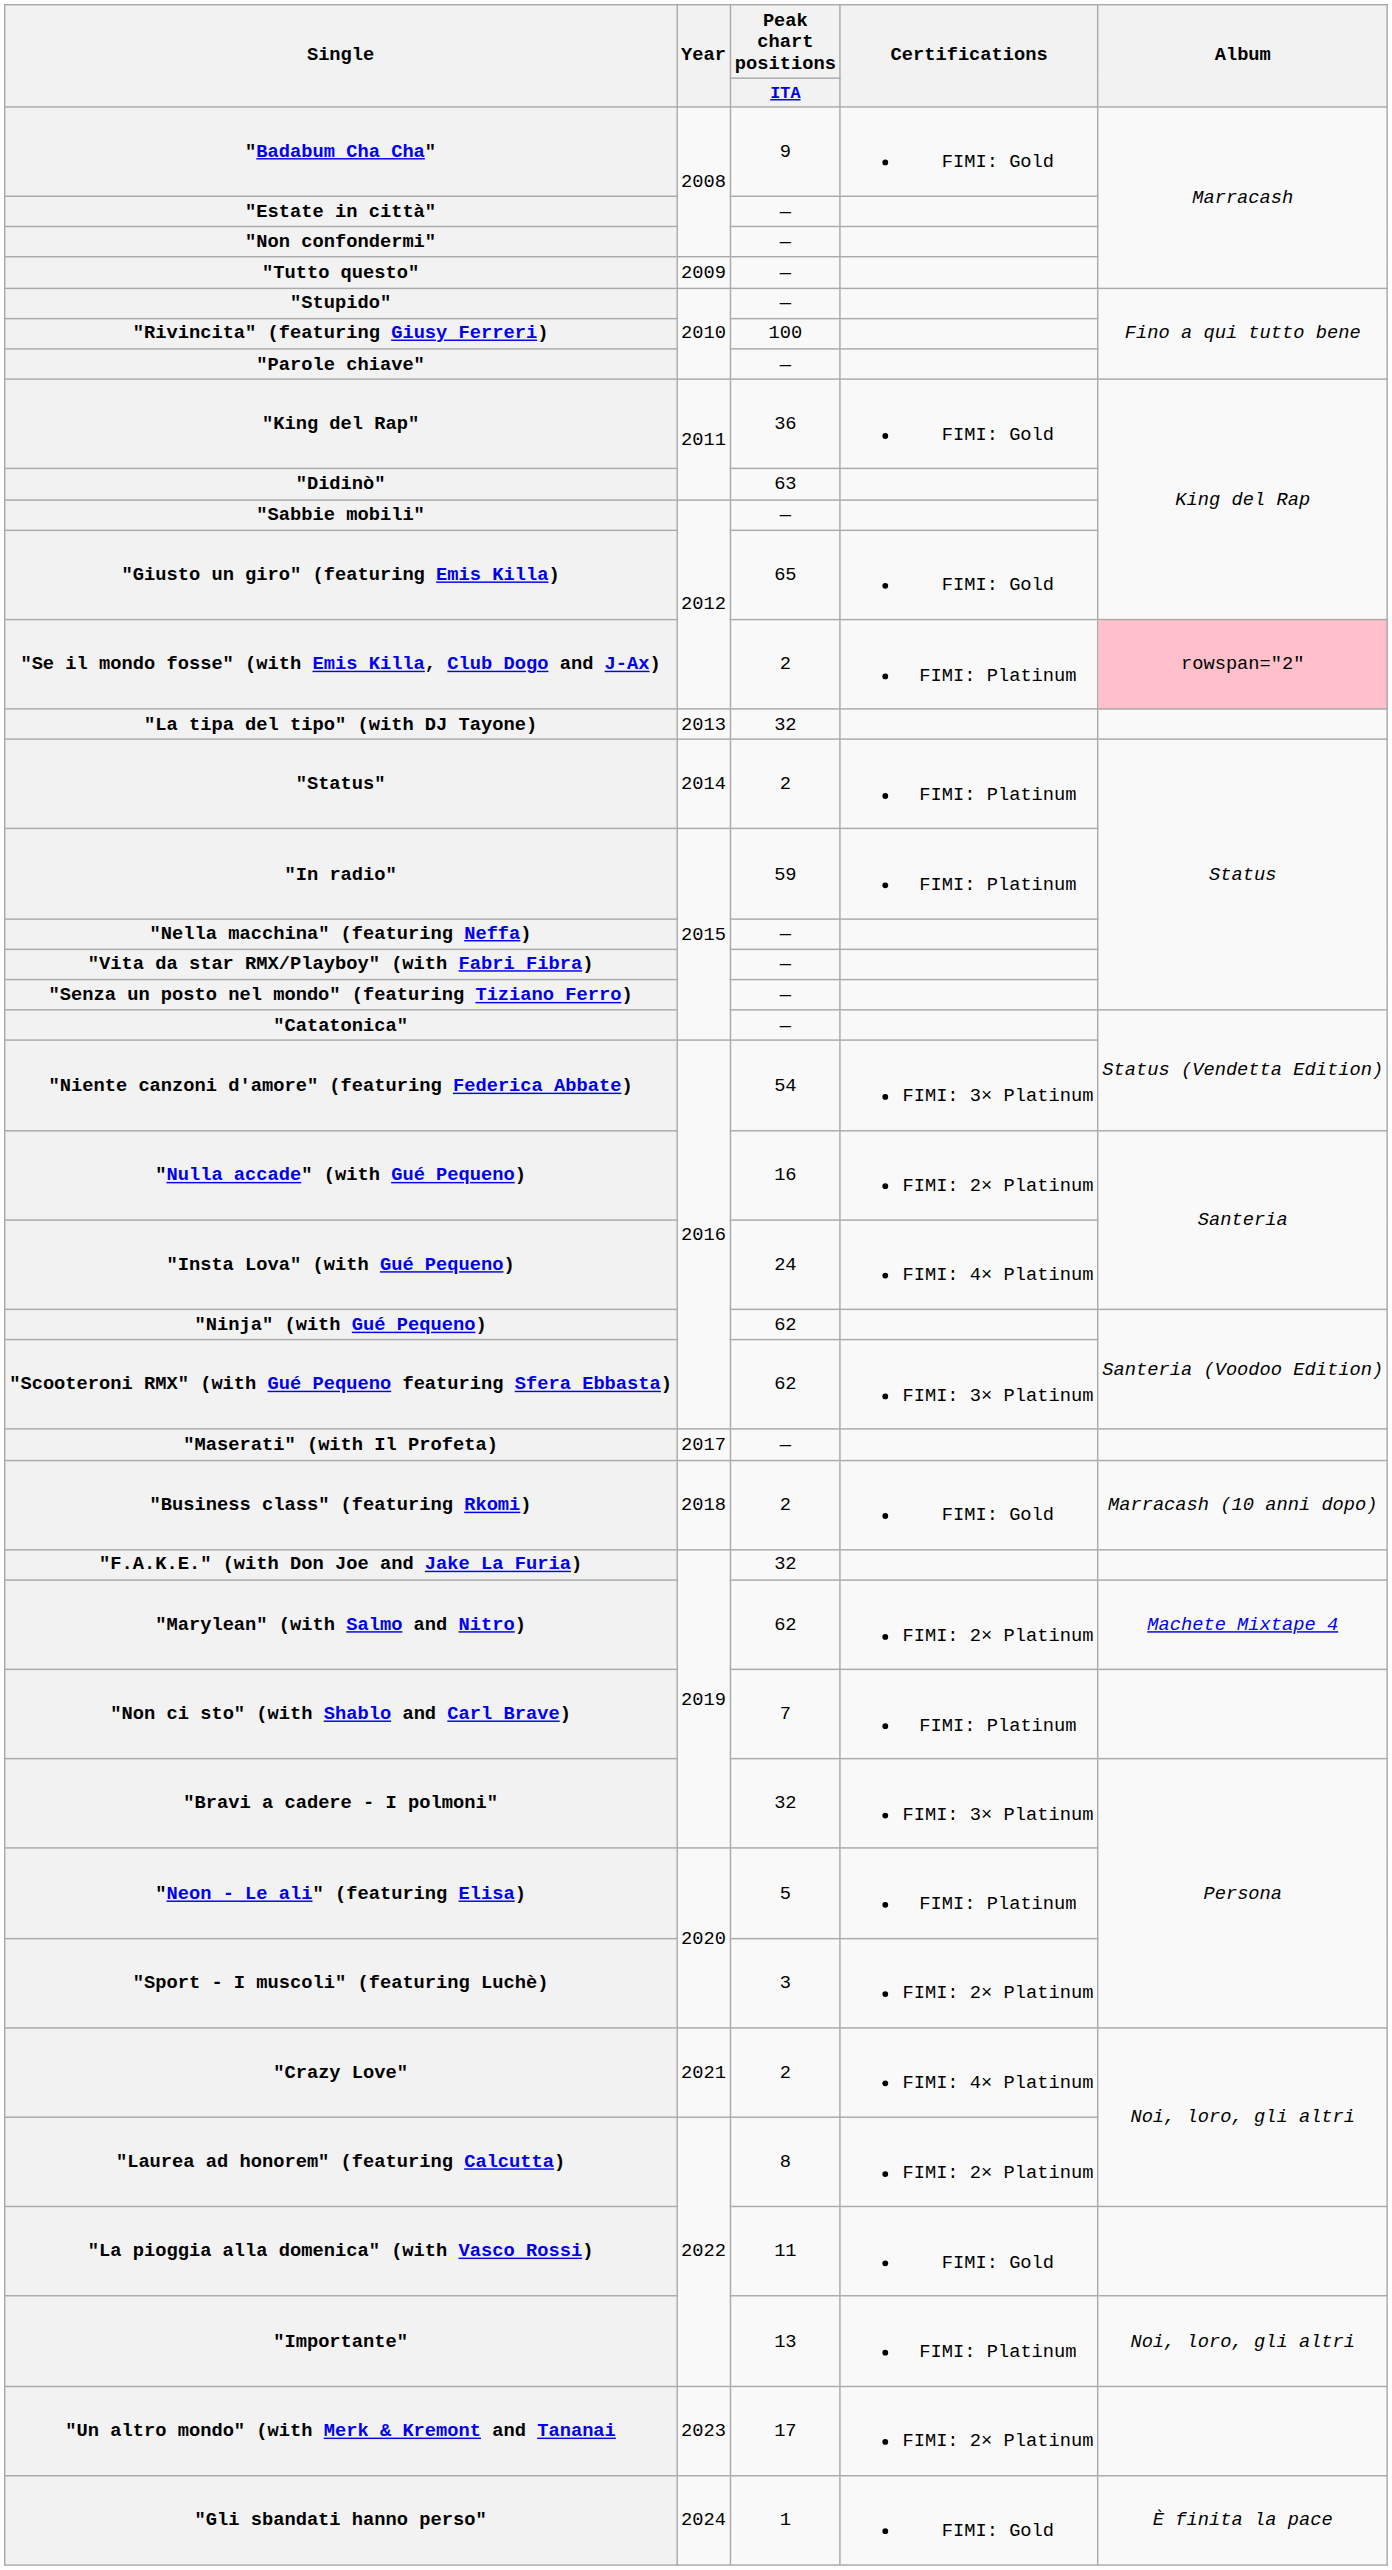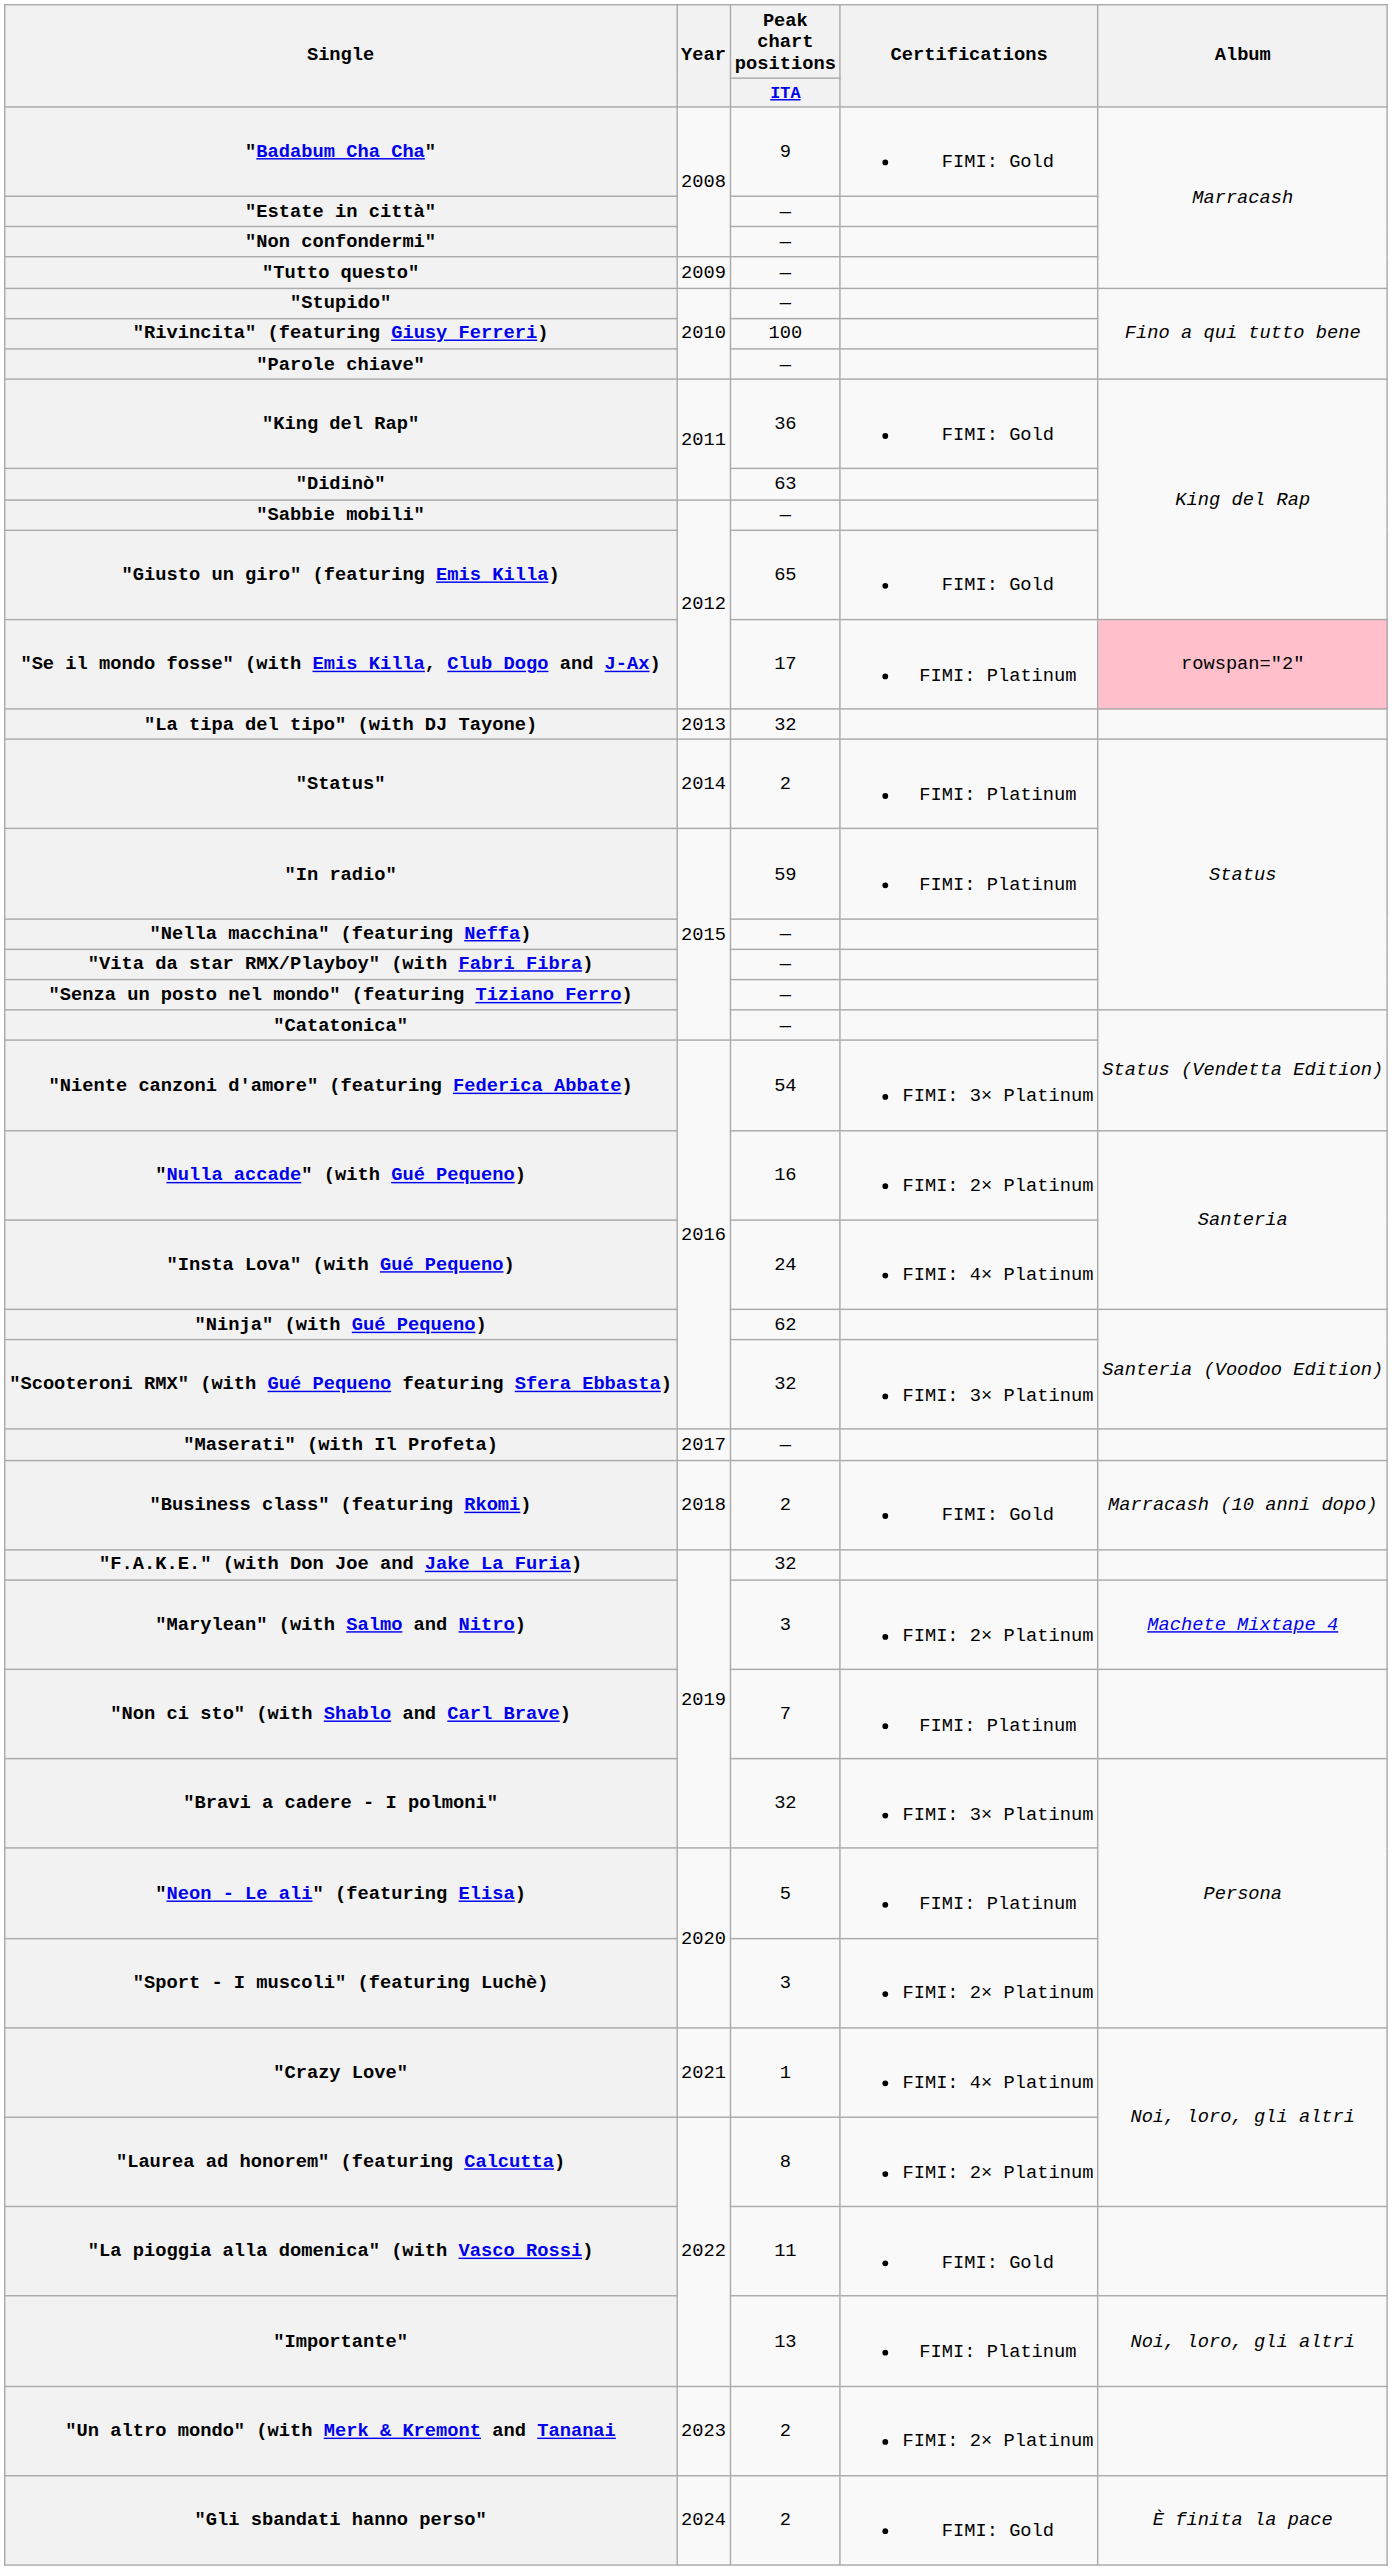(785, 664) 2 -> (785, 664) 17
(785, 1385) 62 -> (785, 1385) 32
(785, 1625) 62 -> (785, 1625) 3
(785, 2072) 2 -> (785, 2072) 1
(785, 2431) 17 -> (785, 2431) 2
(785, 2520) 1 -> (785, 2520) 2
